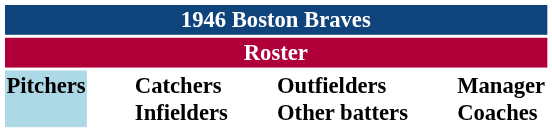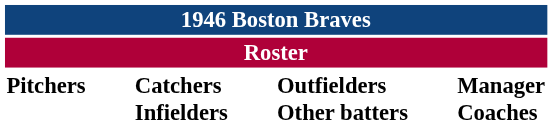(46, 85) lightblue background -> (46, 85) no background
